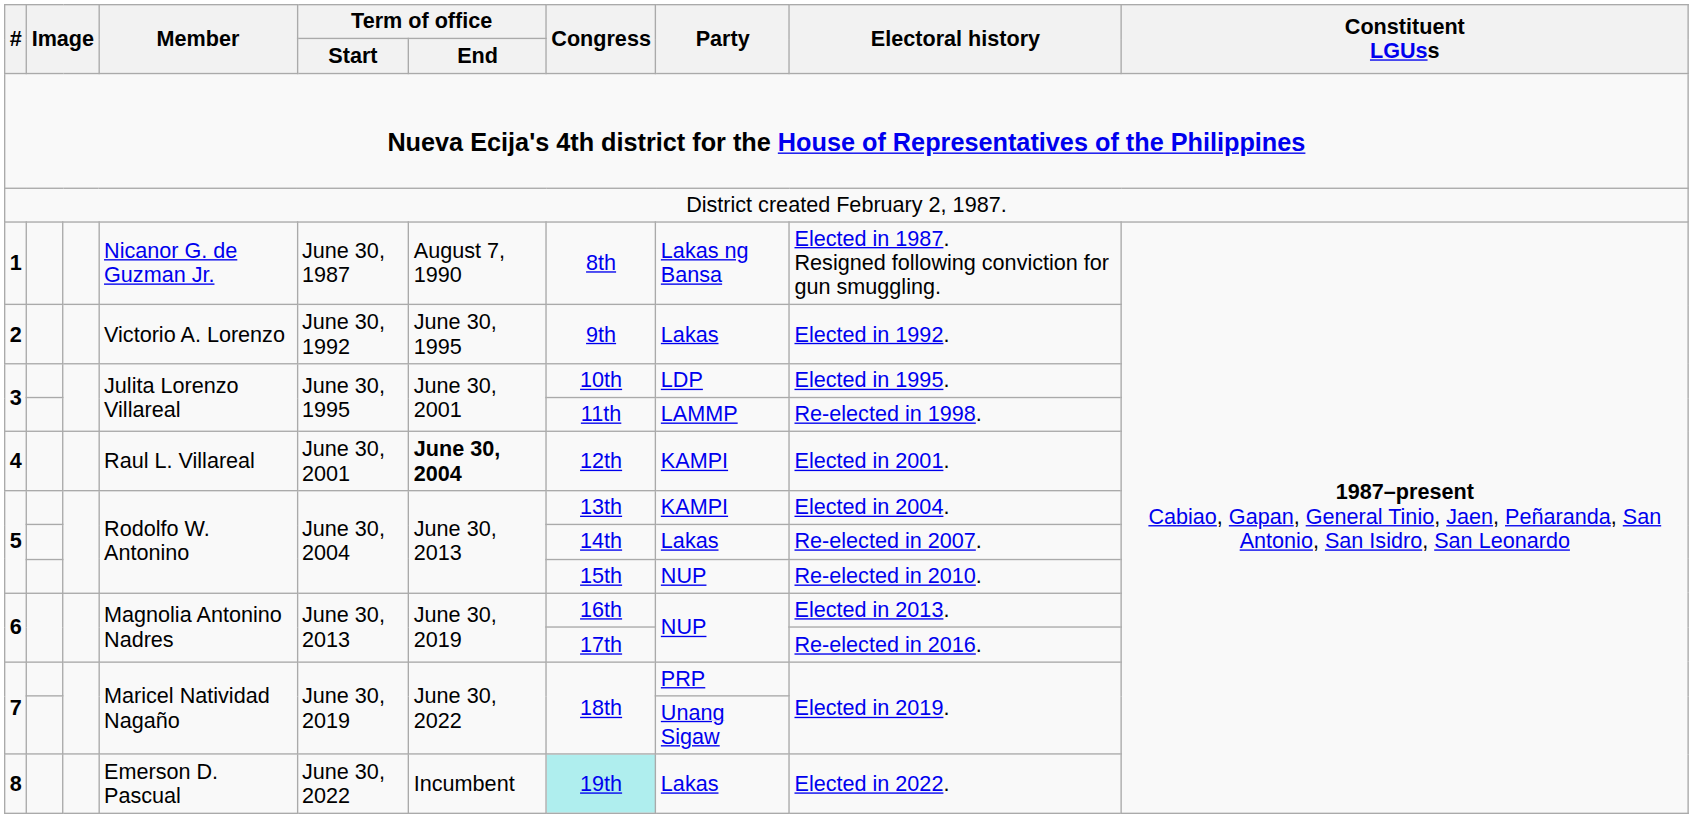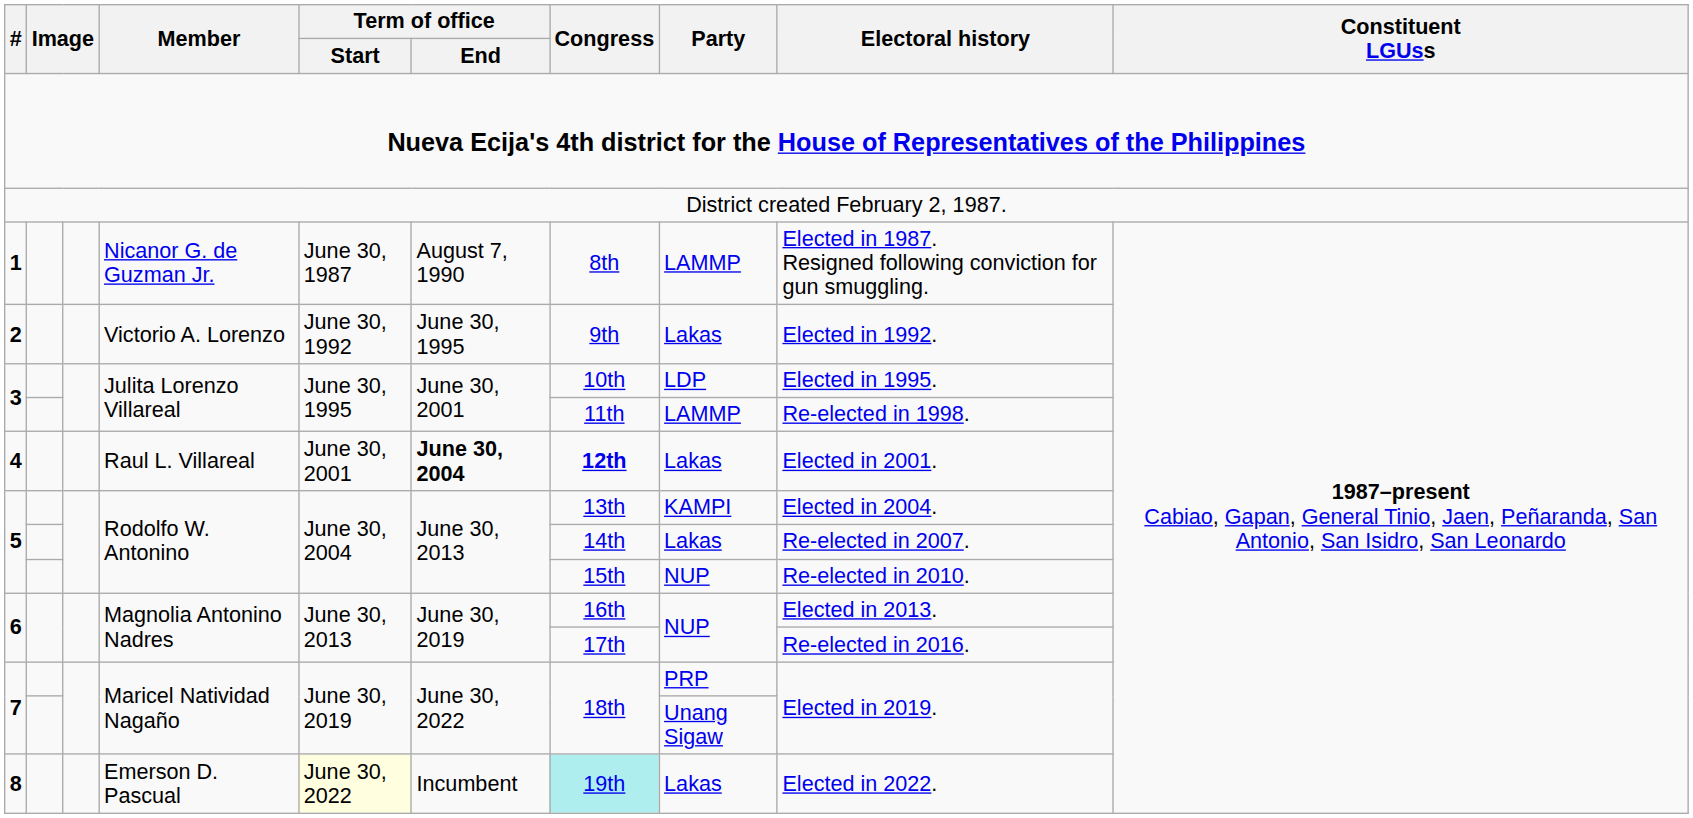(705, 263) Lakas ng Bansa -> (703, 263) LAMMP
(601, 460) normal -> (604, 460) bold
(694, 460) KAMPI -> (693, 460) Lakas
(343, 783) no background -> (345, 783) lightyellow background
